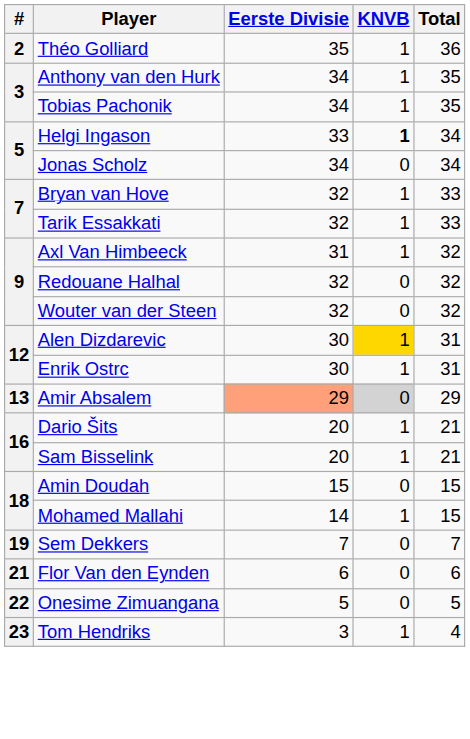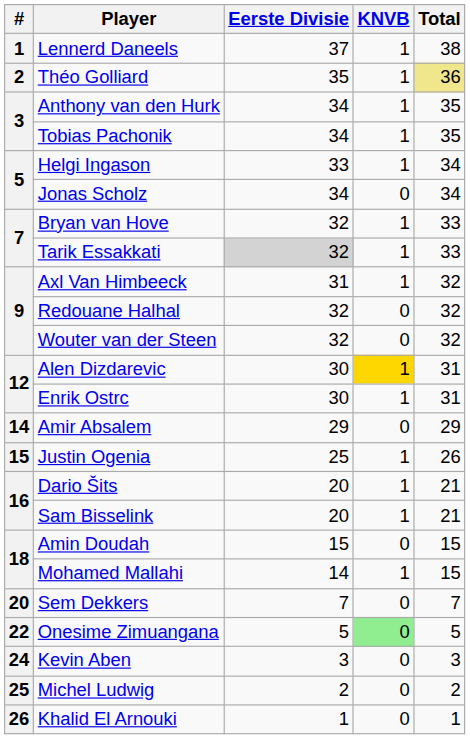+ row: (108, 48)
(450, 48) no background -> (450, 77) khaki background
(405, 135) bold -> (405, 164) normal
(339, 223) no background -> (339, 252) lightgrey background
(19, 398) 13 -> (19, 427) 14
(339, 398) lightsalmon background -> (339, 427) no background
(405, 398) lightgrey background -> (405, 427) no background
+ row: (94, 456)
(19, 544) 19 -> (19, 602) 20
- row: (124, 573)
(405, 602) no background -> (405, 631) lightgreen background
- row: (94, 631)
+ row: (84, 661)
+ row: (96, 690)
+ row: (107, 719)
